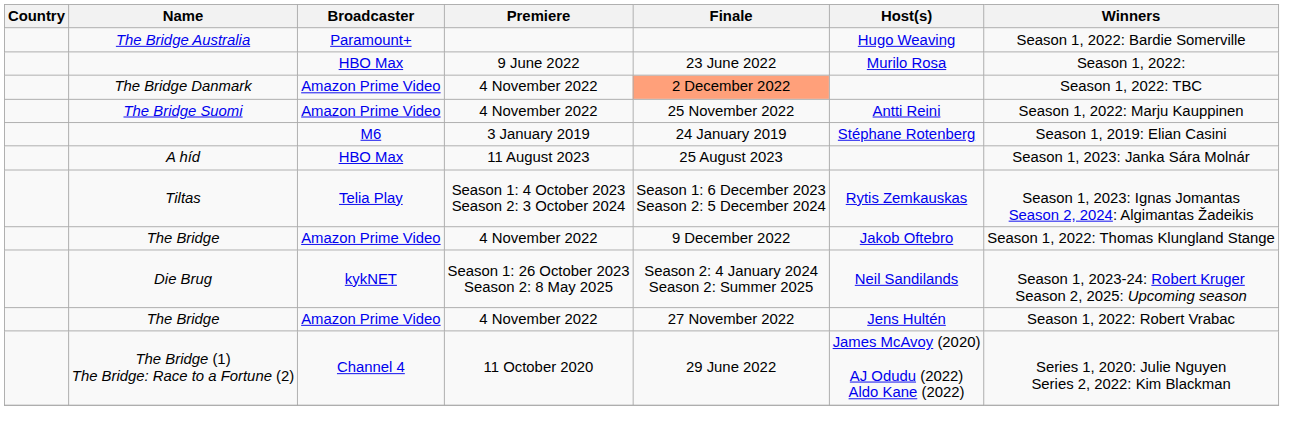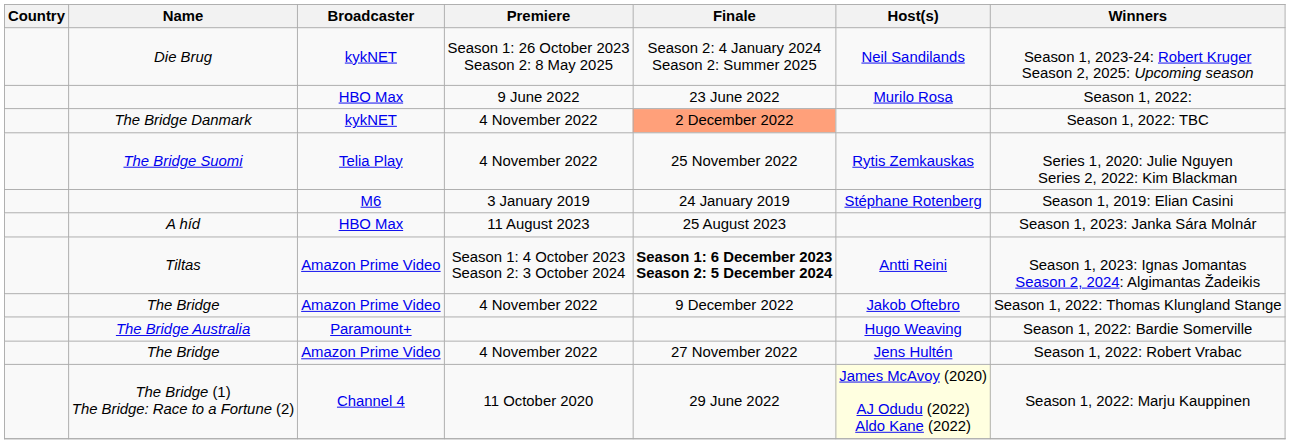rows swapped: (183, 39) <-> (183, 278)
(371, 87) Amazon Prime Video -> (371, 120) kykNET
(371, 110) Amazon Prime Video -> (371, 160) Telia Play
(907, 110) Antti Reini -> (913, 160) Rytis Zemkauskas
(1131, 110) Season 1, 2022: Marju Kauppinen -> (1138, 169) Series 1, 2020: Julie Nguyen Series 2, 2022: Kim Blackman
(371, 198) Telia Play -> (371, 265) Amazon Prime Video
(731, 198) normal -> (734, 265) bold
(907, 198) Rytis Zemkauskas -> (913, 265) Antti Reini
(907, 367) no background -> (913, 401) lightyellow background
(1131, 376) Series 1, 2020: Julie Nguyen Series 2, 2022: Kim Blackman -> (1138, 401) Season 1, 2022: Marju Kauppinen
